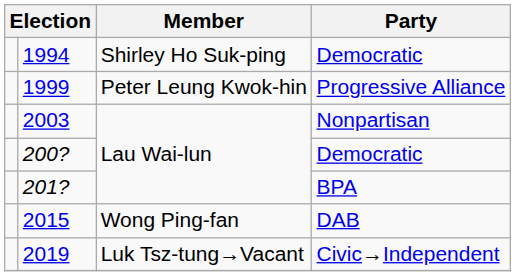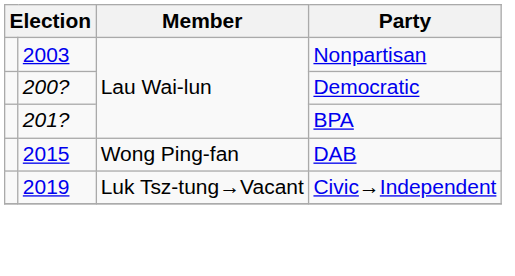- row: (46, 54)
- row: (46, 87)
